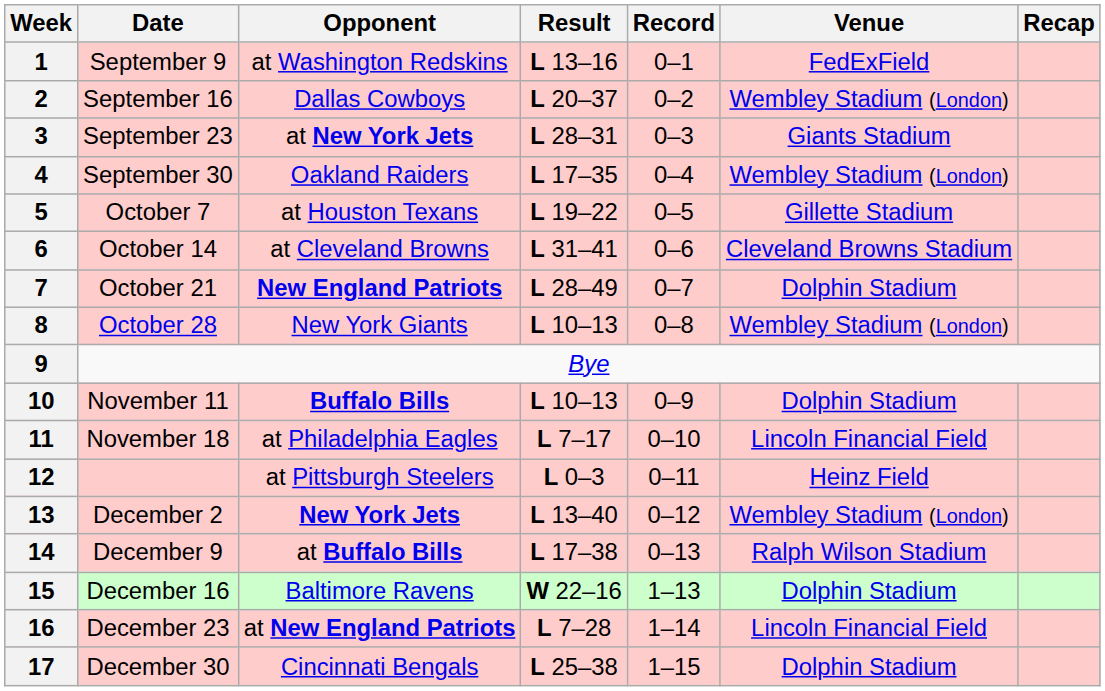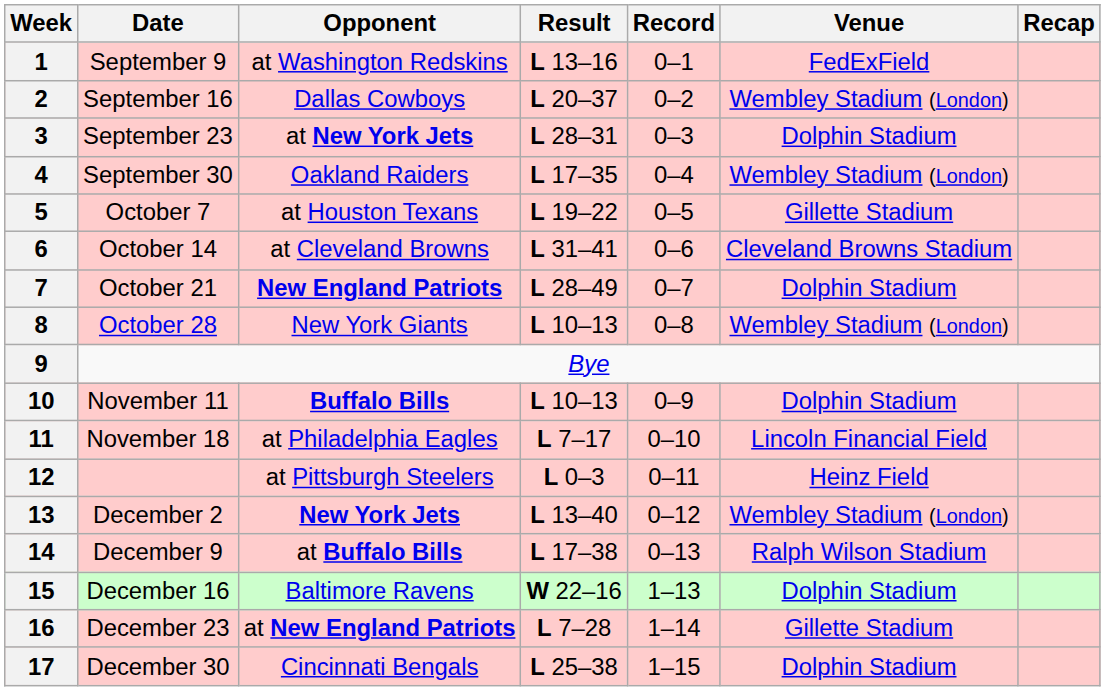(869, 136) Giants Stadium -> (869, 136) Dolphin Stadium
(869, 628) Lincoln Financial Field -> (869, 628) Gillette Stadium
